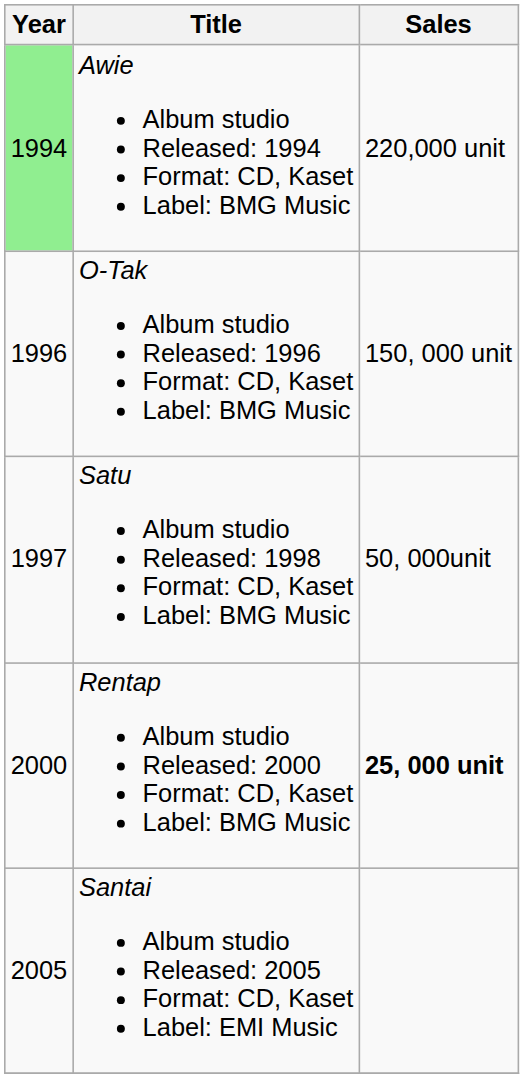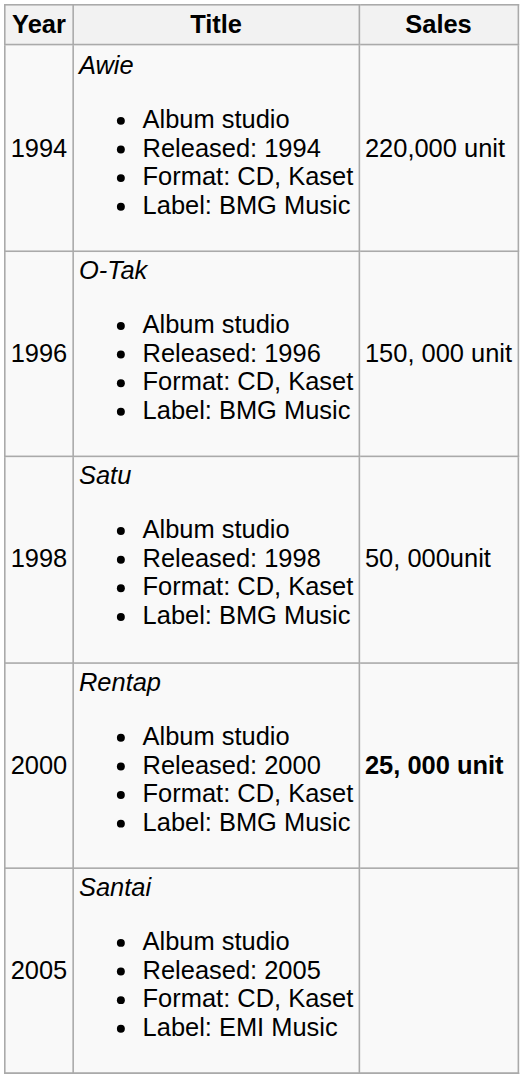(39, 147) lightgreen background -> (39, 147) no background
(39, 559) 1997 -> (39, 559) 1998
